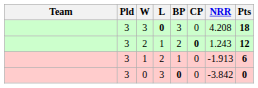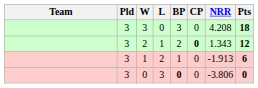(162, 28) bold -> (162, 28) normal
(220, 43) 1.243 -> (220, 43) 1.343
(220, 75) -3.842 -> (220, 75) -3.806
